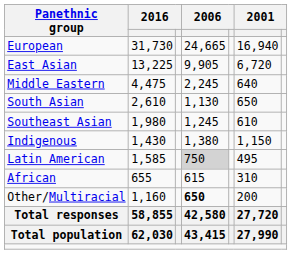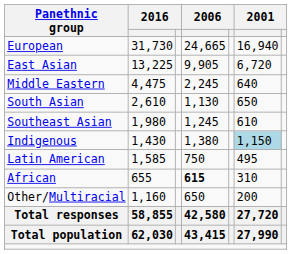(254, 140) no background -> (254, 140) lightblue background
(194, 159) lightgrey background -> (194, 159) no background
(194, 178) normal -> (194, 178) bold
(194, 197) bold -> (194, 197) normal
